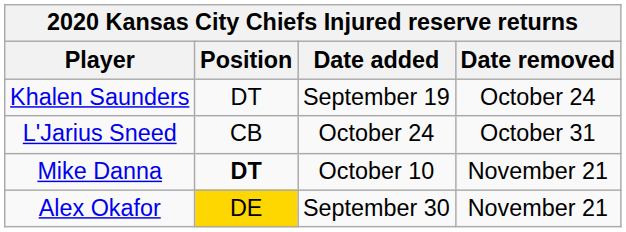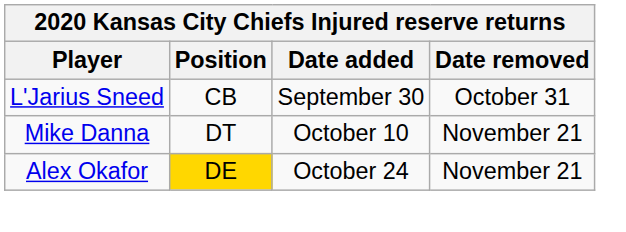- row: (100, 97)
(376, 134) October 24 -> (351, 97) September 30
(246, 171) bold -> (221, 134) normal
(376, 208) September 30 -> (351, 171) October 24
